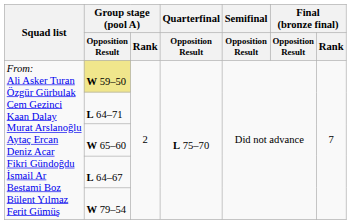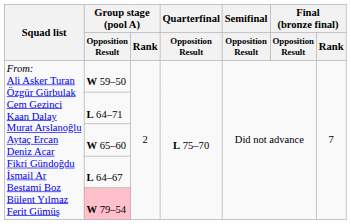(106, 82) khaki background -> (106, 82) no background
(106, 209) no background -> (106, 209) pink background
